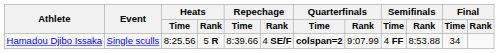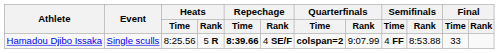(242, 41) normal -> (242, 41) bold
(455, 41) 34 -> (455, 41) 33
